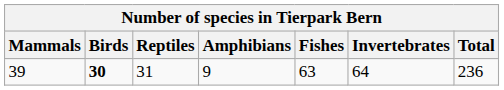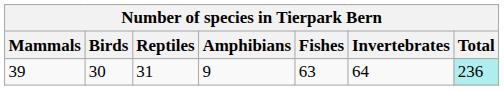(97, 71) bold -> (97, 71) normal
(470, 71) no background -> (470, 71) paleturquoise background
